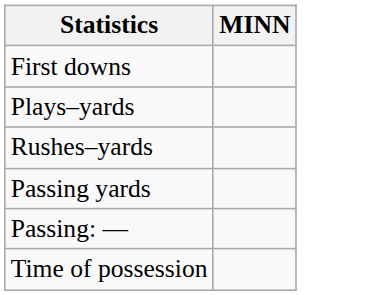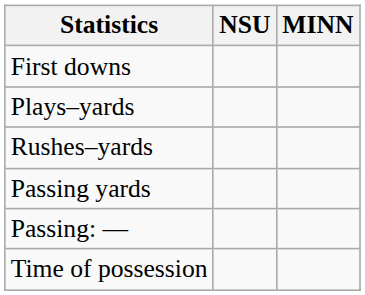+ column: (245, 25)
